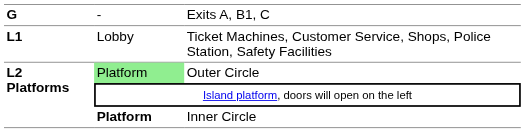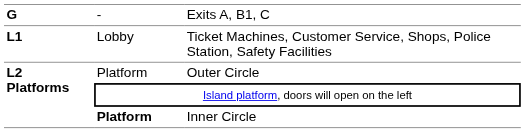(122, 72) lightgreen background -> (122, 72) no background
